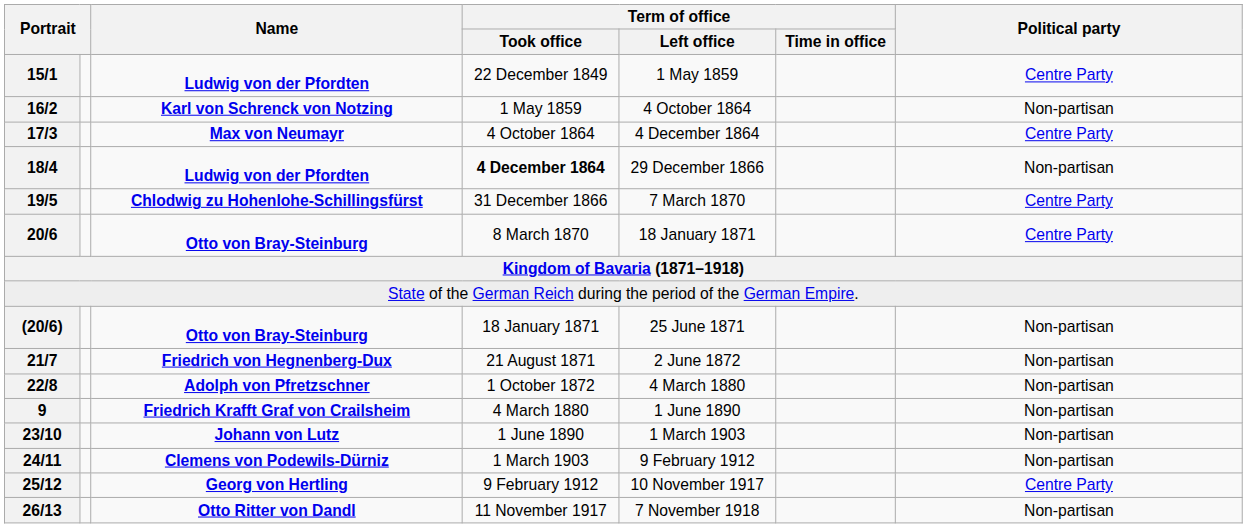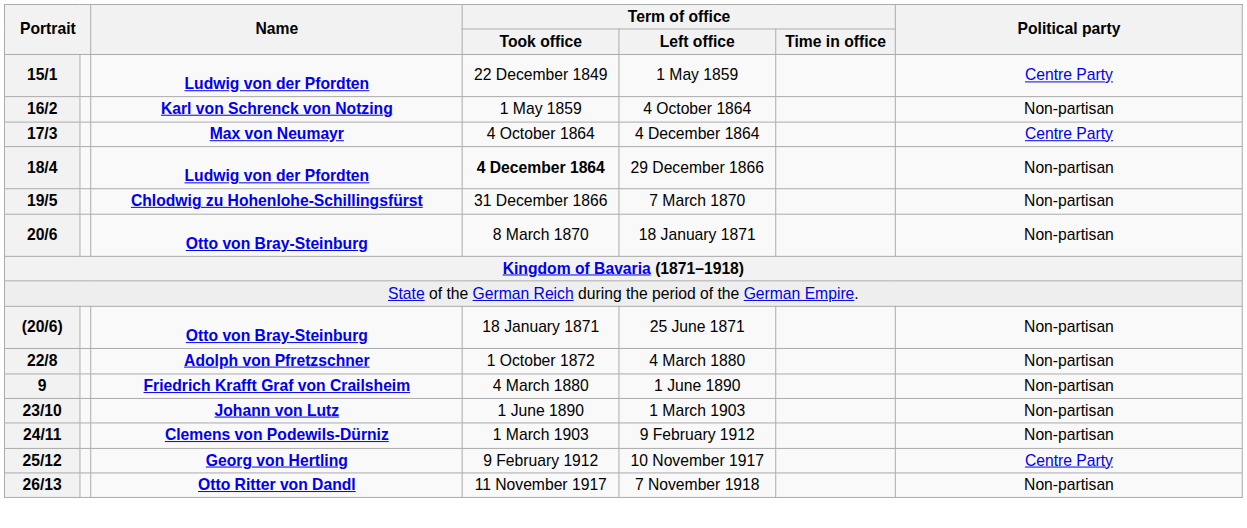(1069, 201) Centre Party -> (1069, 201) Non-partisan
(1069, 235) Centre Party -> (1069, 235) Non-partisan
- row: (42, 361)
